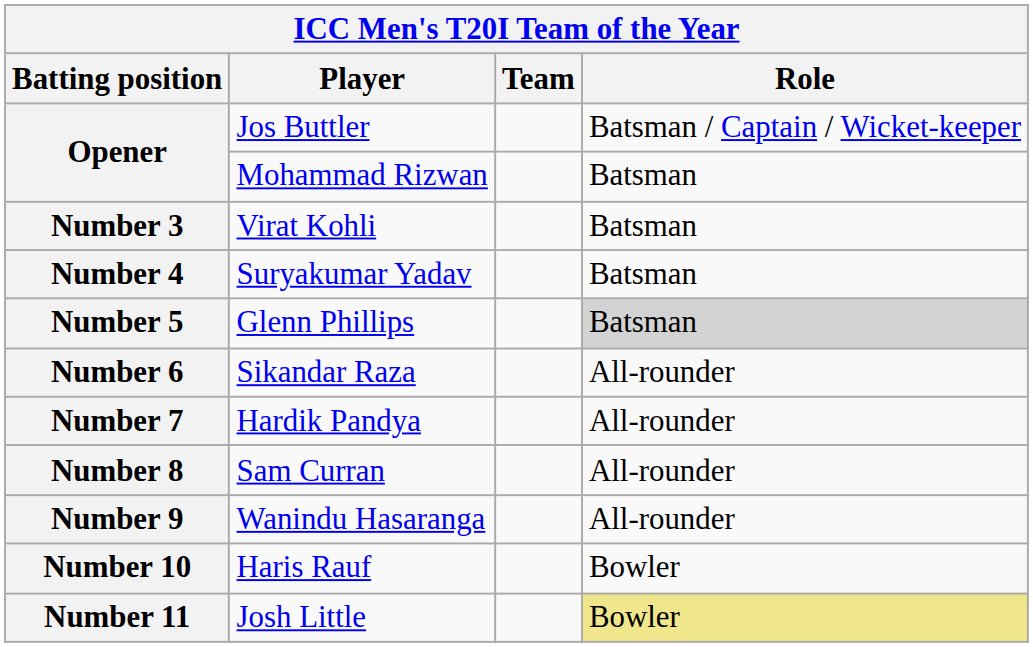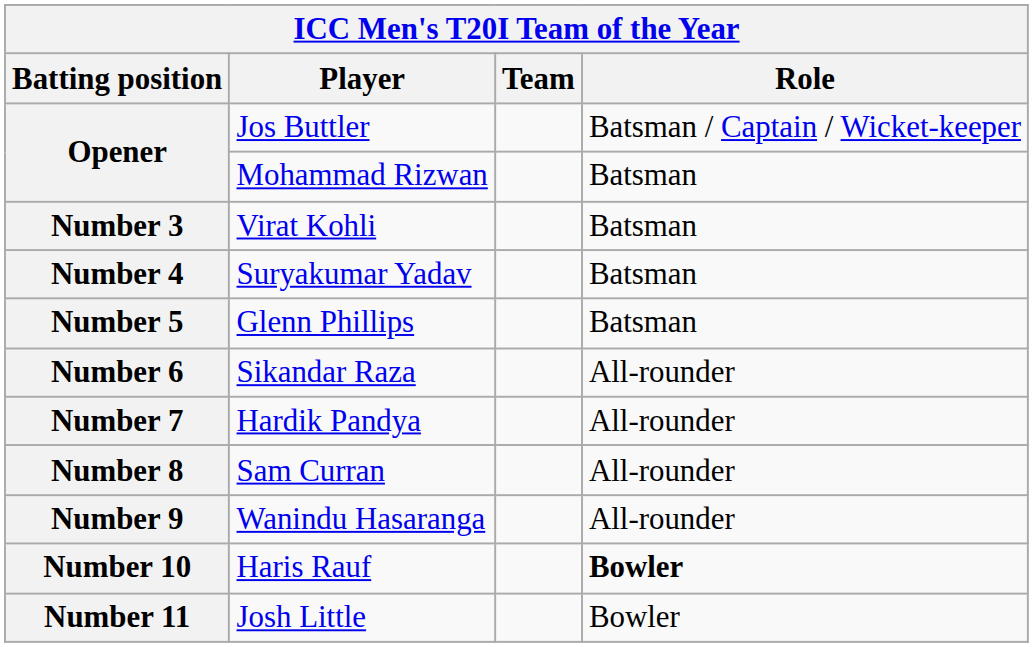(643, 322) lightgrey background -> (643, 322) no background
(634, 567) normal -> (636, 567) bold
(634, 616) khaki background -> (634, 616) no background
